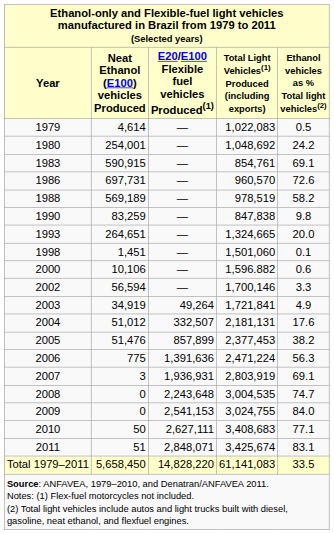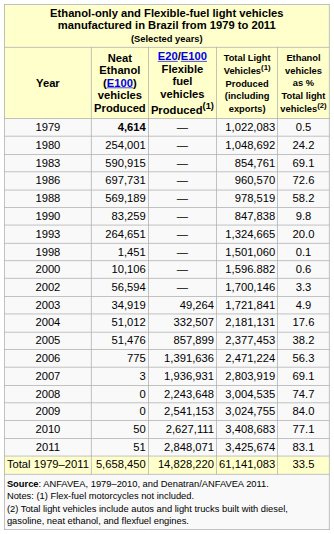(132, 127) normal -> (132, 127) bold
